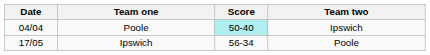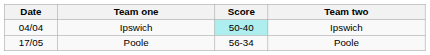(136, 27) Poole -> (136, 27) Ipswich
(136, 43) Ipswich -> (136, 43) Poole
